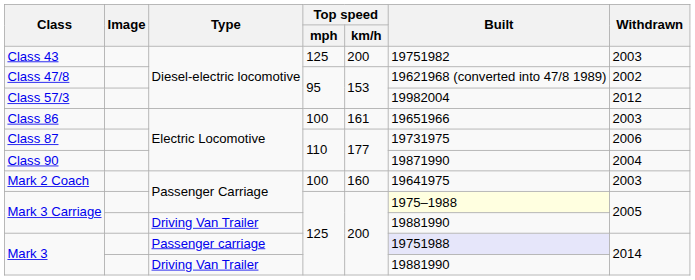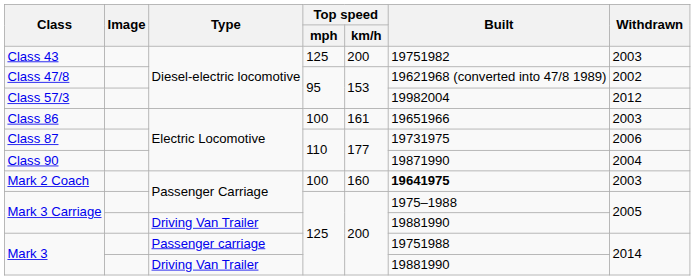(420, 181) normal -> (420, 181) bold
(424, 202) lightyellow background -> (424, 202) no background
(420, 243) lavender background -> (420, 243) no background
